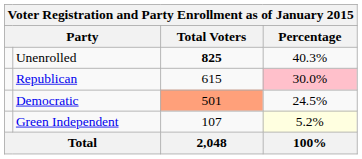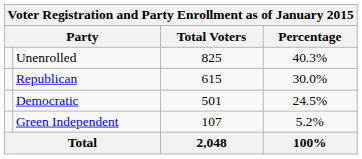(212, 57) bold -> (212, 57) normal
(310, 79) pink background -> (310, 79) no background
(212, 100) lightsalmon background -> (212, 100) no background
(310, 121) lightyellow background -> (310, 121) no background
